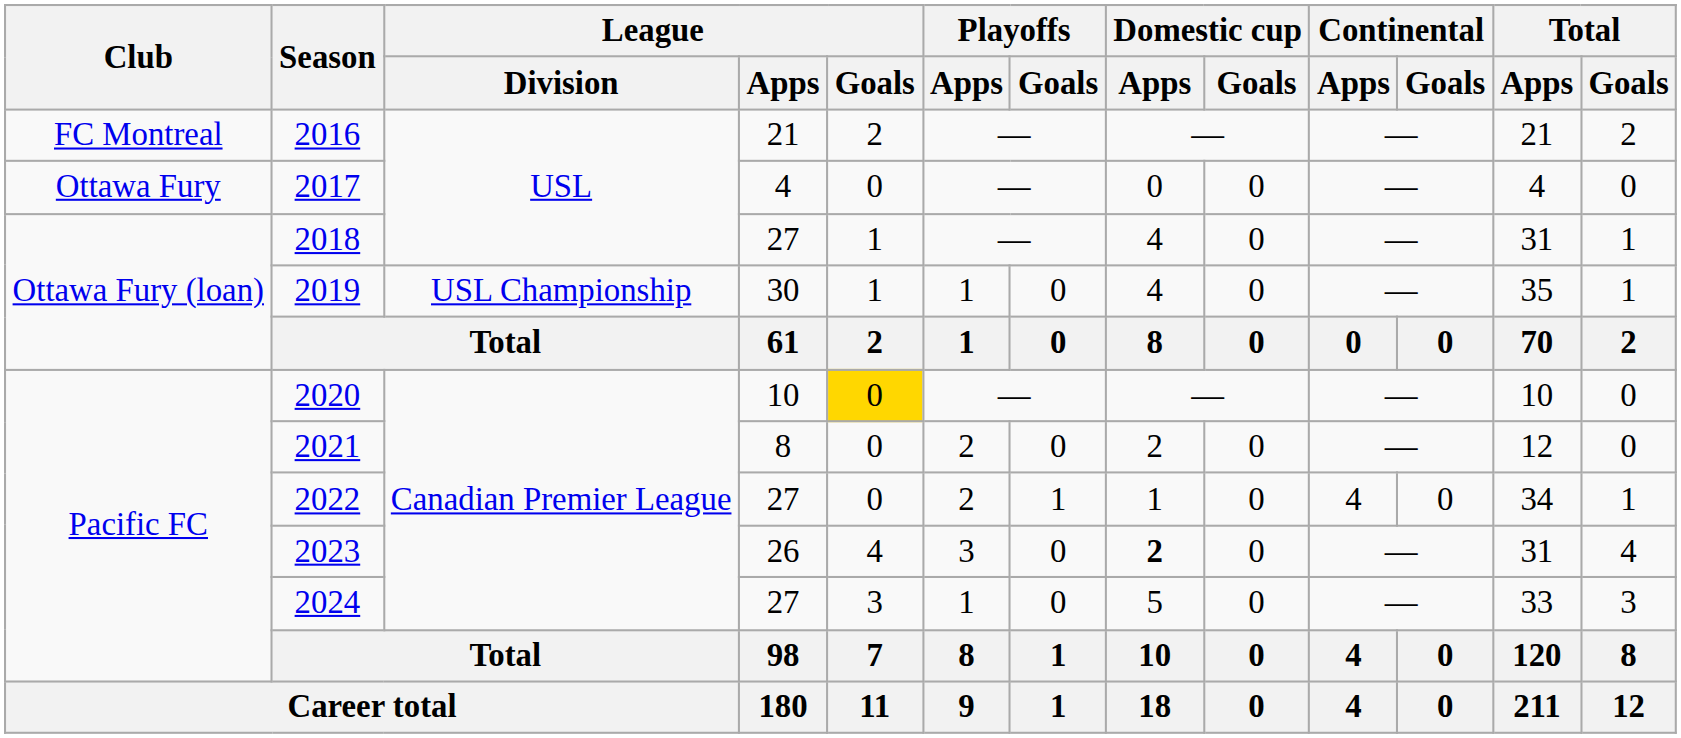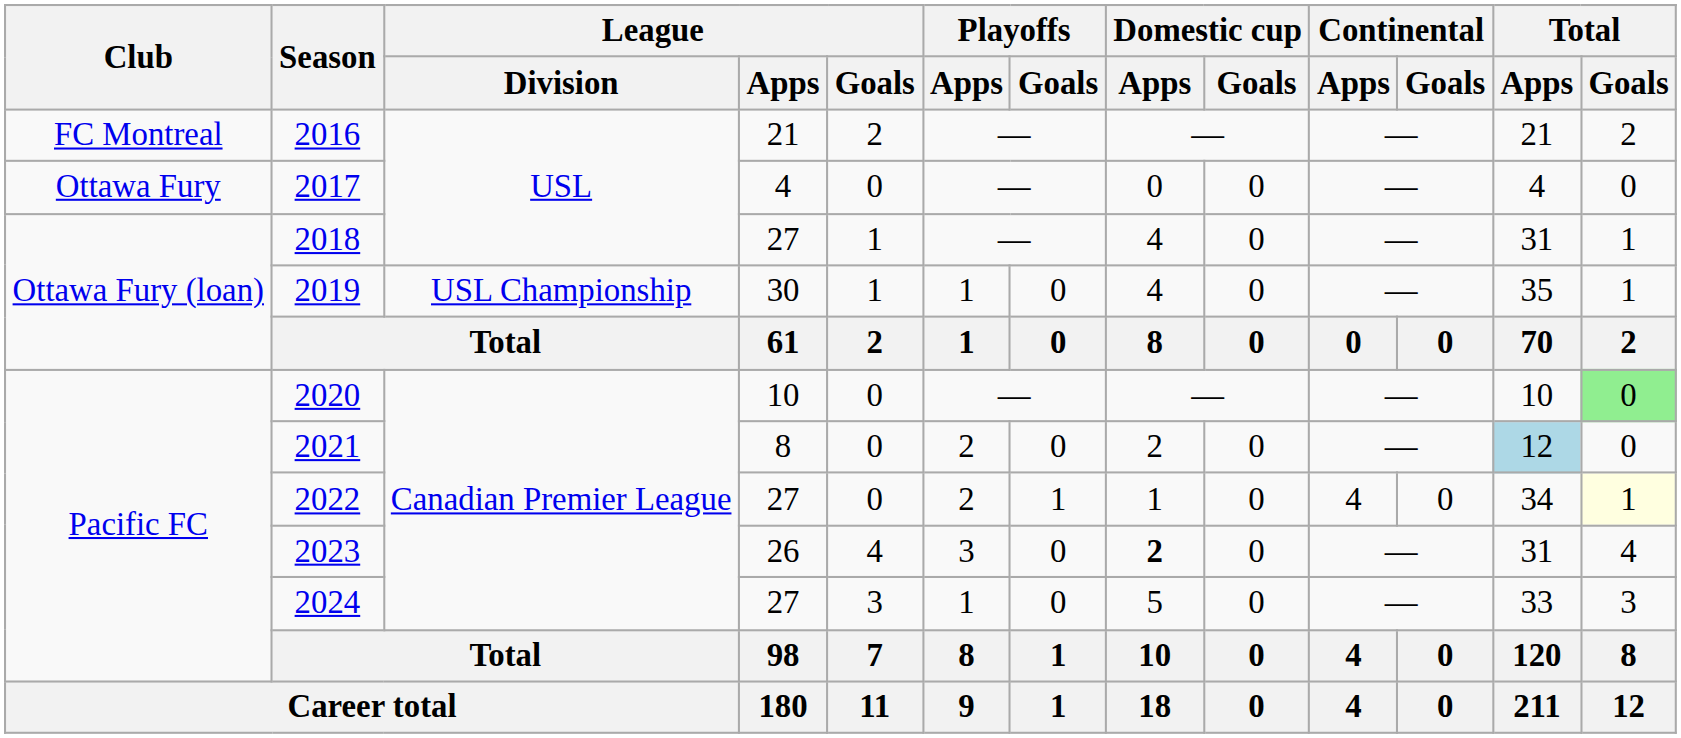(875, 394) gold background -> (875, 394) no background
(1629, 394) no background -> (1629, 394) lightgreen background
(1537, 446) no background -> (1537, 446) lightblue background
(1629, 498) no background -> (1629, 498) lightyellow background
